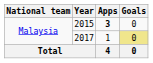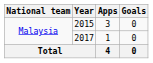(108, 24) bold -> (108, 24) normal
(134, 38) khaki background -> (134, 38) no background
